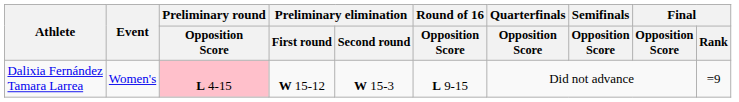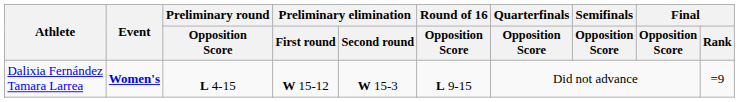(133, 79) normal -> (134, 79) bold
(214, 86) pink background -> (218, 86) no background
